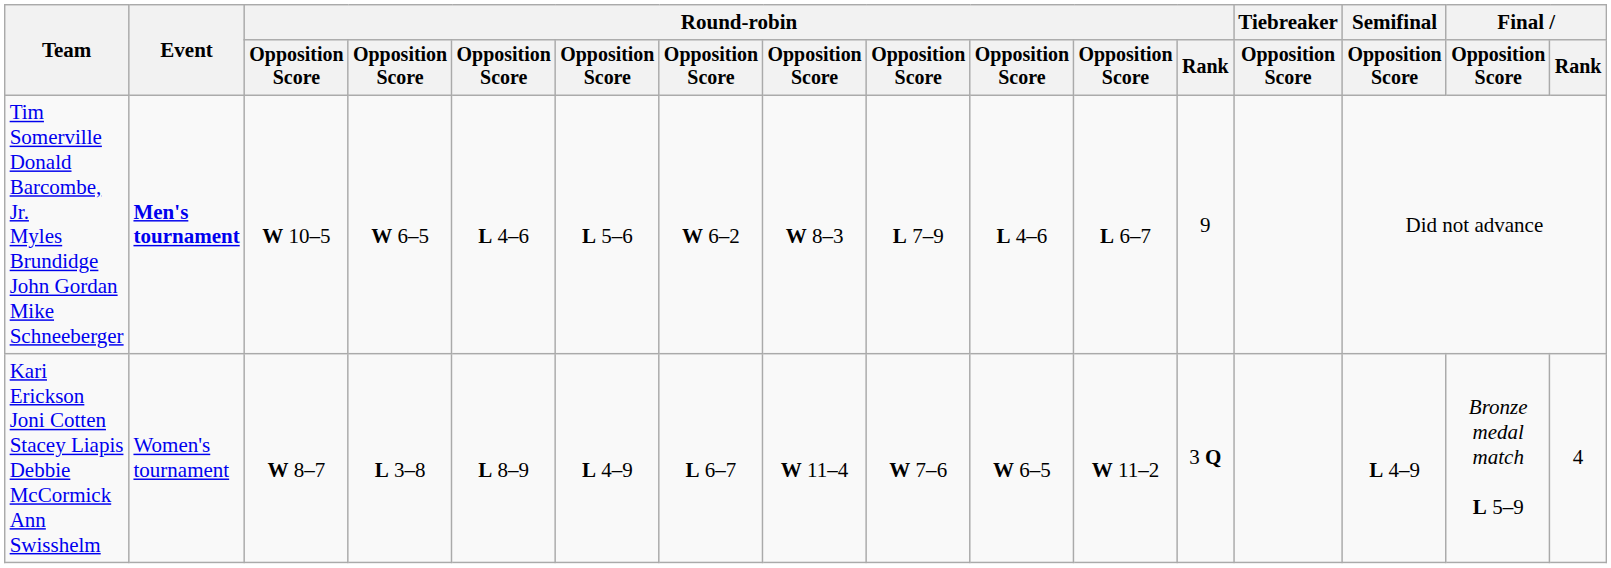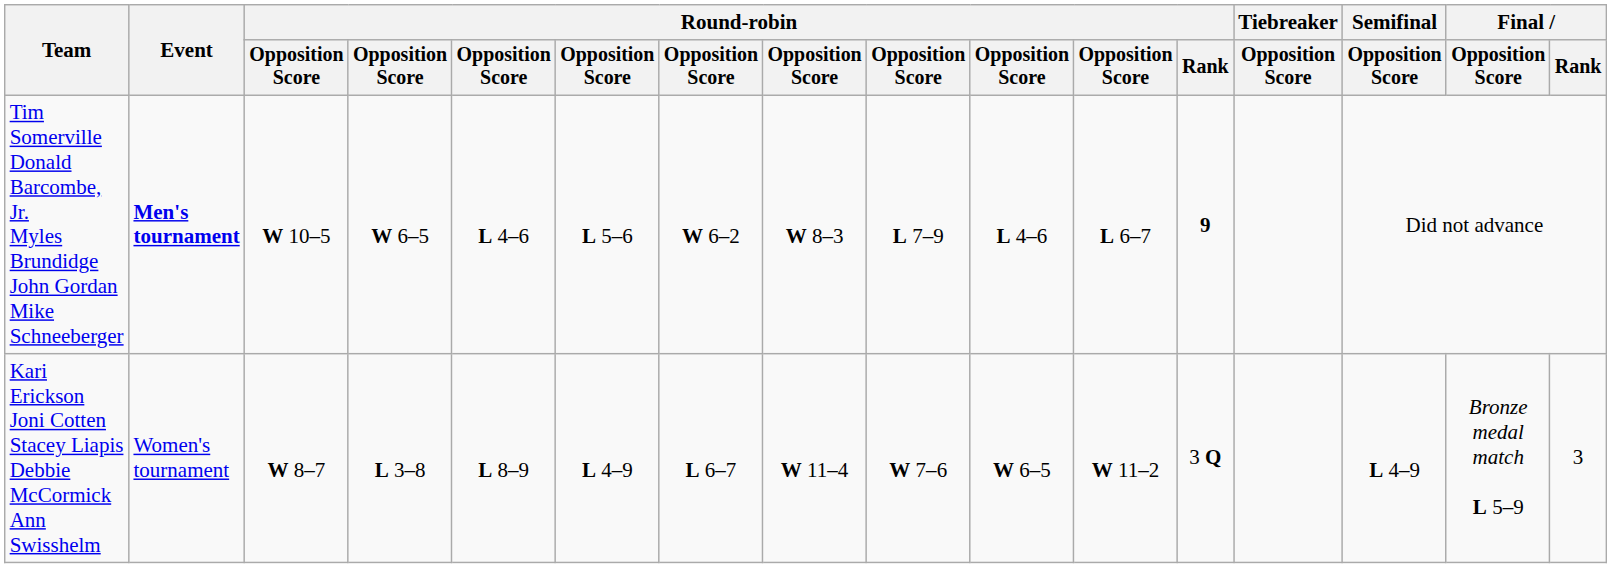(1205, 224) normal -> (1205, 224) bold
(1578, 457) 4 -> (1578, 457) 3
